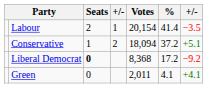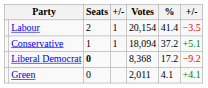(115, 43) 2 -> (115, 43) 1
